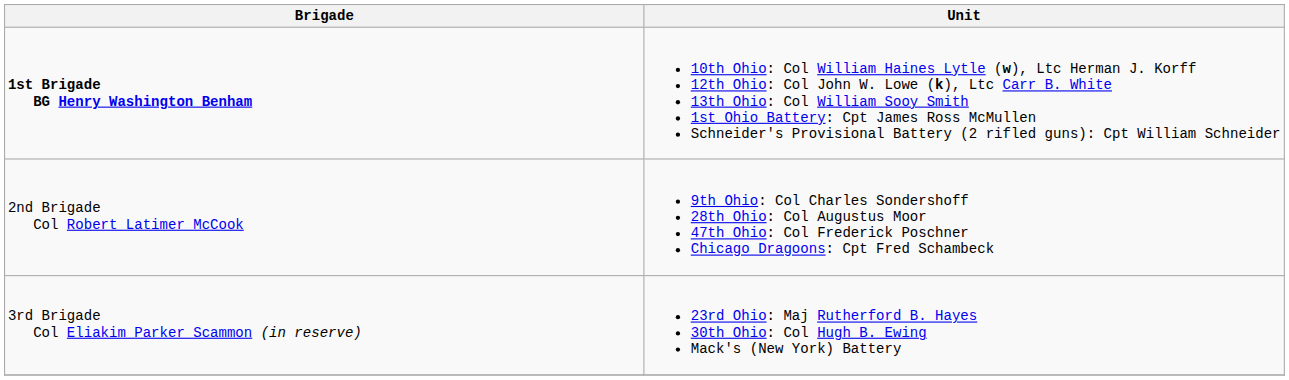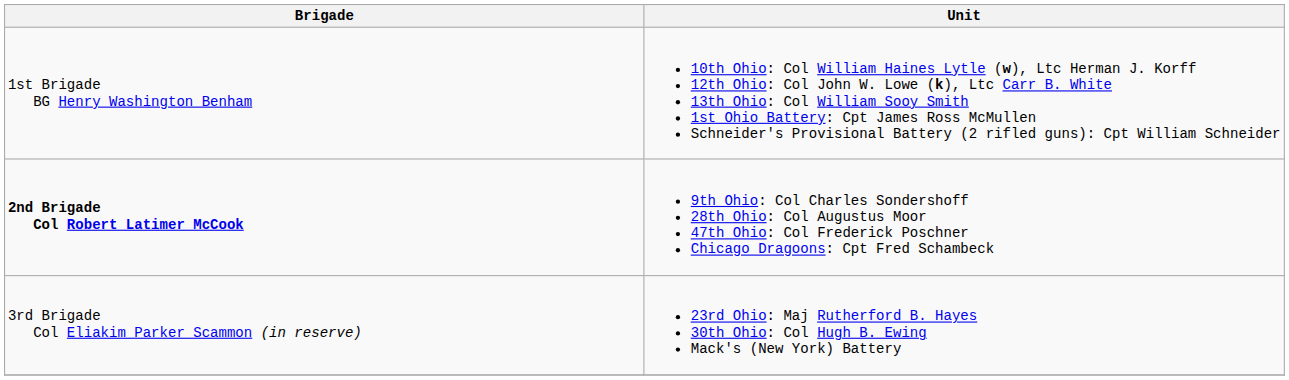(130, 93) bold -> (130, 93) normal
(126, 217) normal -> (126, 217) bold
